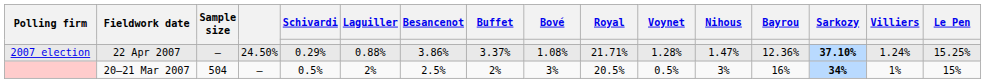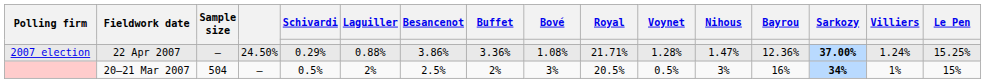(495, 52) 3.37% -> (495, 52) 3.36%
(838, 52) 37.10% -> (838, 52) 37.00%
